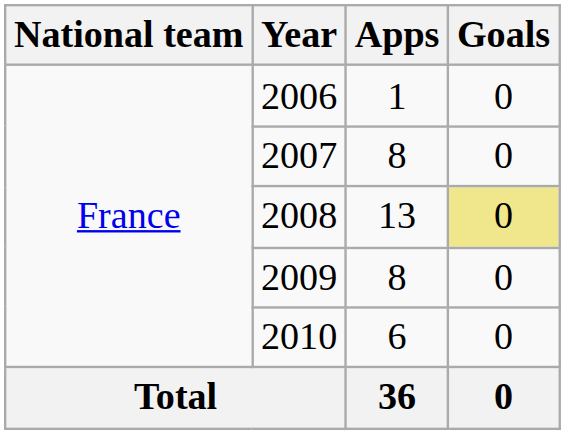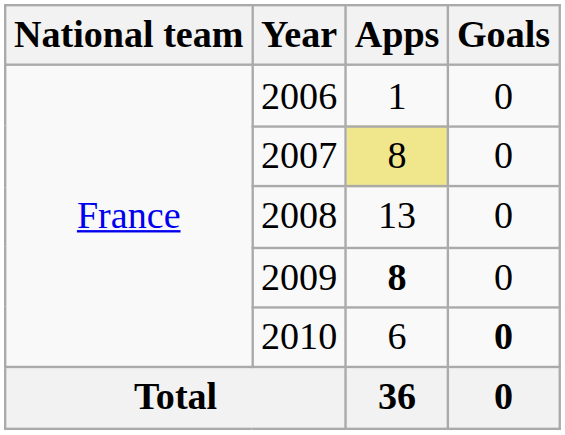(397, 155) no background -> (397, 155) khaki background
(504, 215) khaki background -> (504, 215) no background
(397, 276) normal -> (397, 276) bold
(504, 336) normal -> (504, 336) bold
